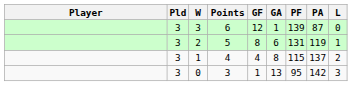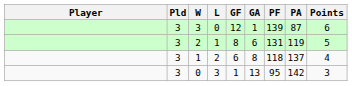columns swapped: (338, 12) <-> (228, 12)
(257, 58) 4 -> (236, 58) 6
(296, 58) 115 -> (275, 58) 118
